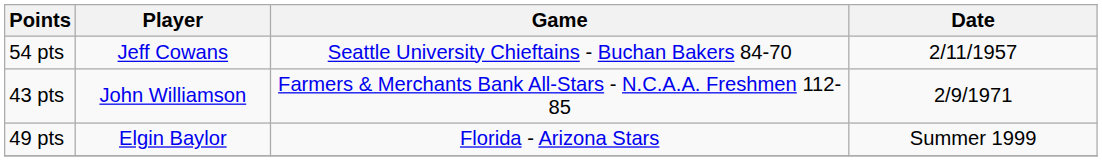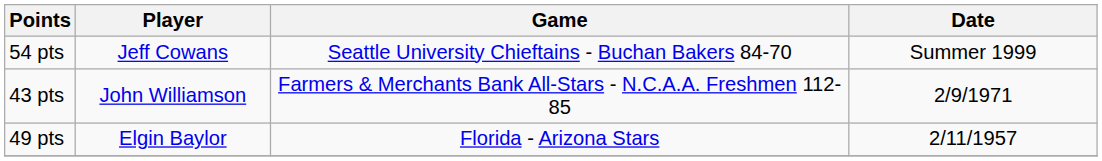(973, 52) 2/11/1957 -> (973, 52) Summer 1999
(973, 139) Summer 1999 -> (973, 139) 2/11/1957
